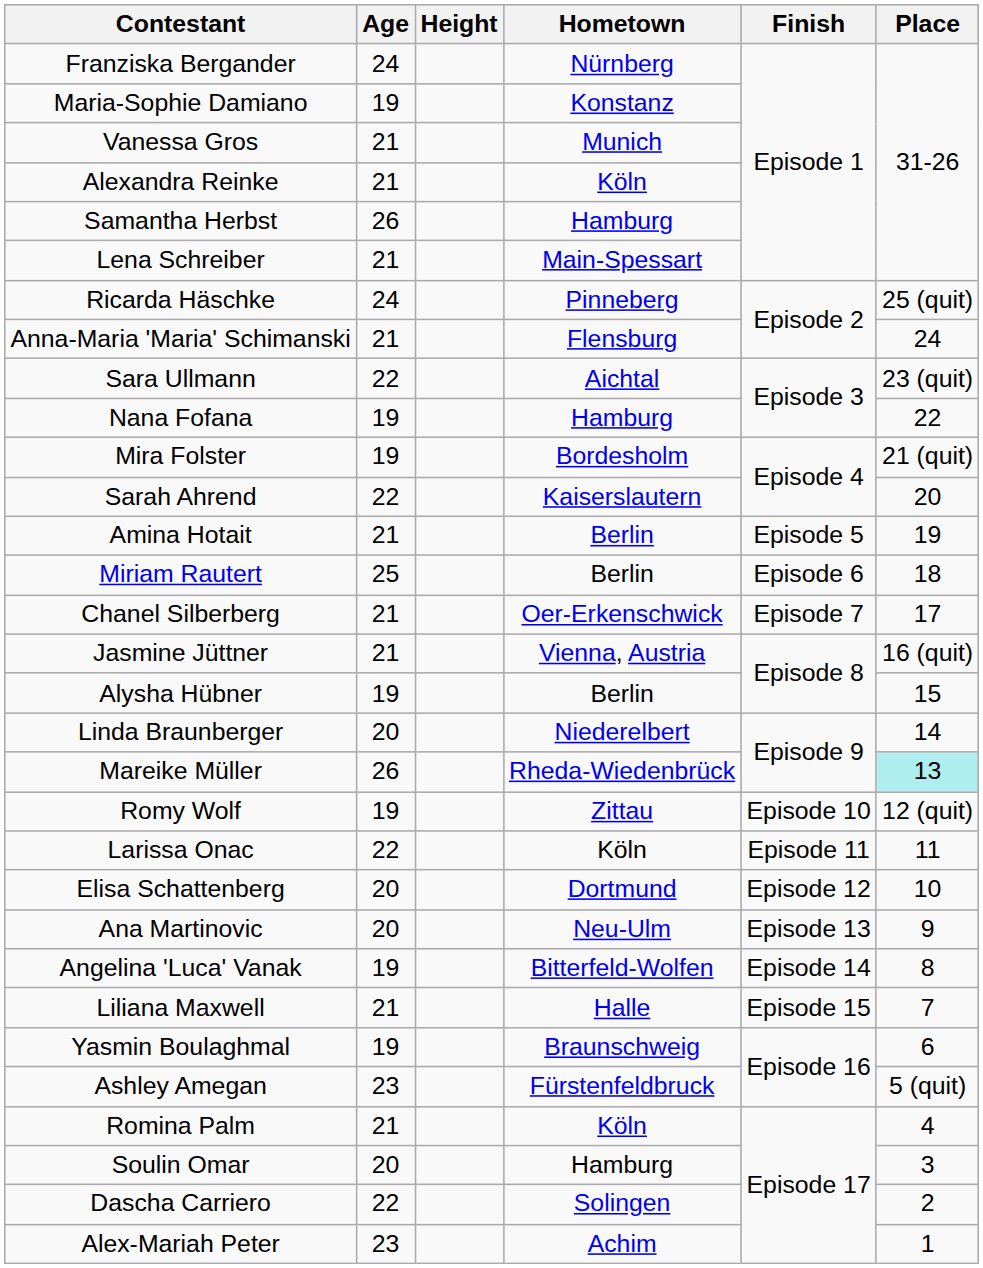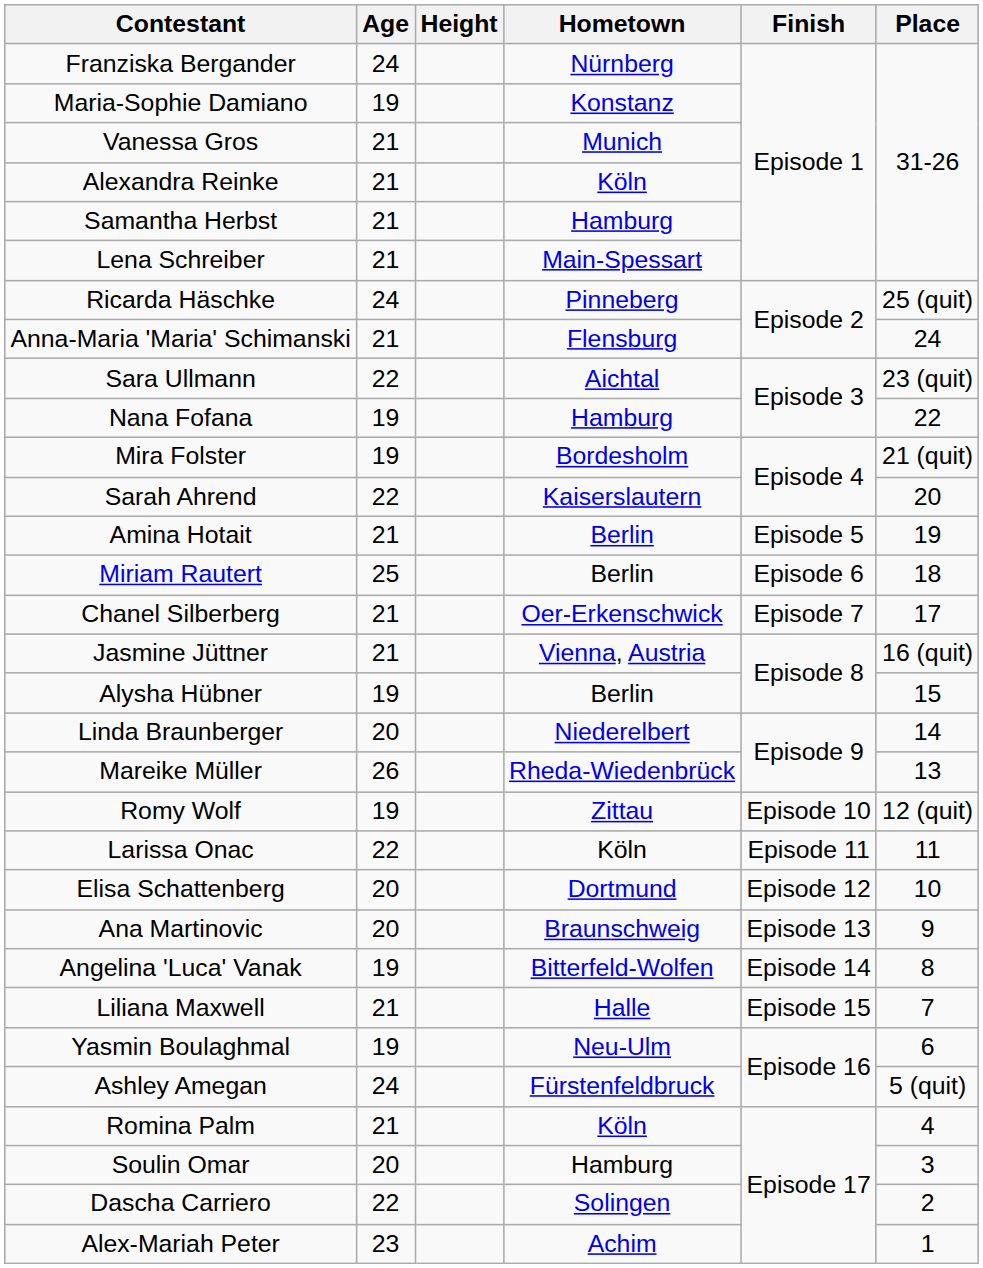(386, 220) 26 -> (386, 220) 21
(928, 771) paleturquoise background -> (928, 771) no background
(622, 928) Neu-Ulm -> (622, 928) Braunschweig
(622, 1046) Braunschweig -> (622, 1046) Neu-Ulm
(386, 1086) 23 -> (386, 1086) 24
